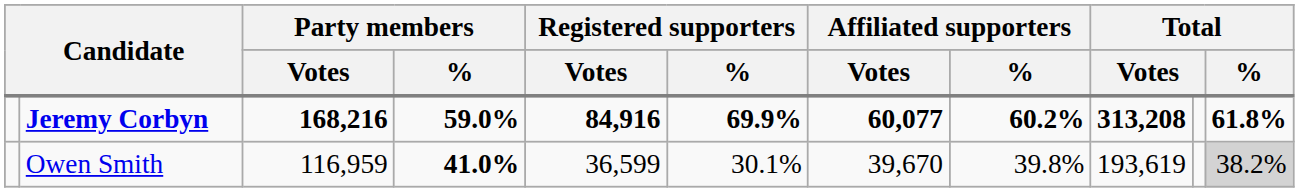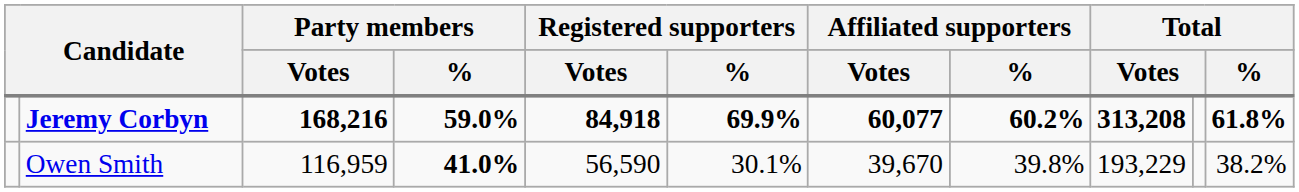(623, 119) 84,916 -> (623, 119) 84,918
(623, 164) 36,599 -> (623, 164) 56,590
(1142, 164) 193,619 -> (1142, 164) 193,229
(1251, 164) lightgrey background -> (1251, 164) no background
